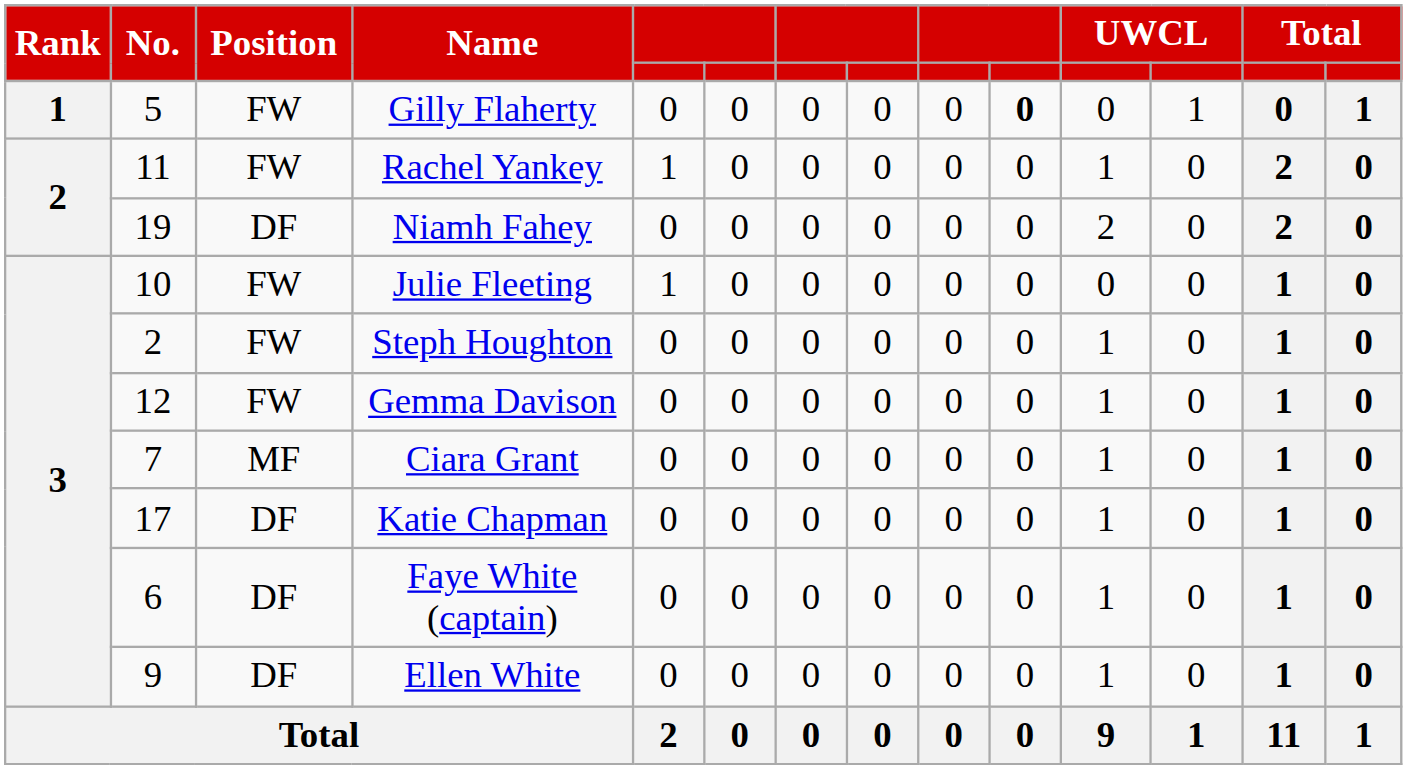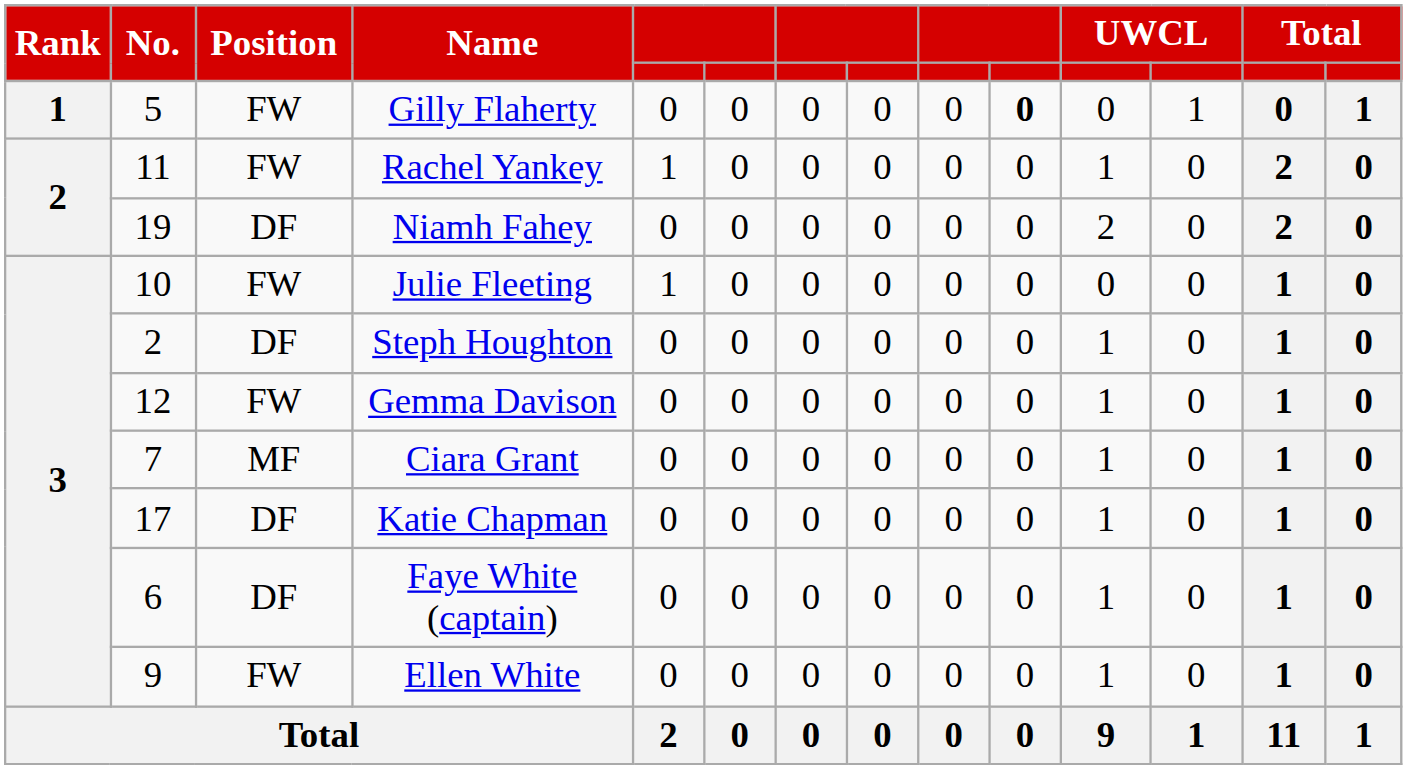(274, 342) FW -> (274, 342) DF
(274, 675) DF -> (274, 675) FW
